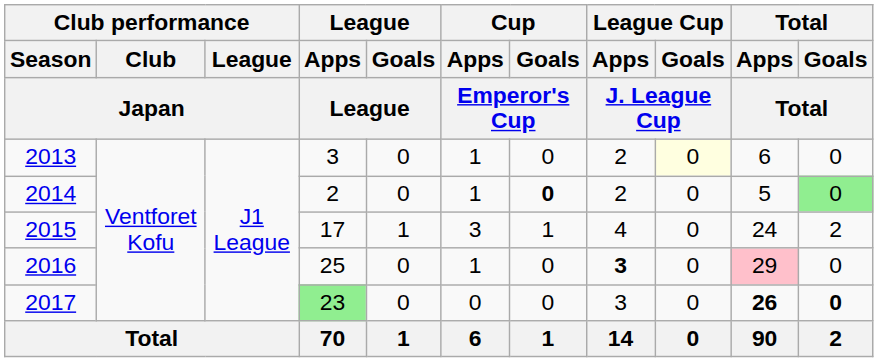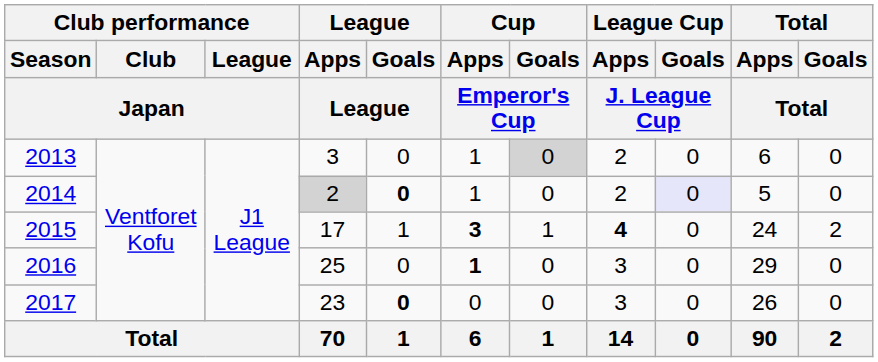(548, 157) no background -> (548, 157) lightgrey background
(693, 157) lightyellow background -> (693, 157) no background
(332, 193) no background -> (332, 193) lightgrey background
(403, 193) normal -> (403, 193) bold
(548, 193) bold -> (548, 193) normal
(693, 193) no background -> (693, 193) lavender background
(836, 193) lightgreen background -> (836, 193) no background
(475, 229) normal -> (475, 229) bold
(621, 229) normal -> (621, 229) bold
(475, 266) normal -> (475, 266) bold
(621, 266) bold -> (621, 266) normal
(765, 266) pink background -> (765, 266) no background
(332, 302) lightgreen background -> (332, 302) no background
(403, 302) normal -> (403, 302) bold
(765, 302) bold -> (765, 302) normal
(836, 302) bold -> (836, 302) normal
